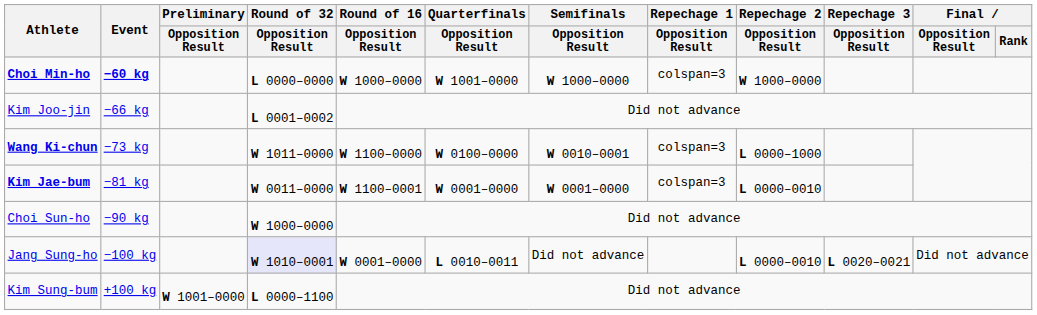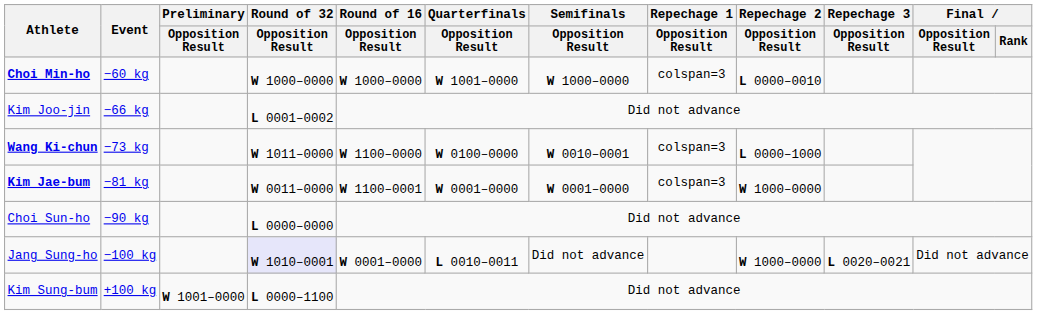(126, 75) bold -> (126, 75) normal
(292, 82) L 0000–0000 -> (292, 82) W 1000–0000
(780, 82) W 1000–0000 -> (780, 82) L 0000–0010
(780, 190) L 0000–0010 -> (780, 190) W 1000–0000
(292, 226) W 1000–0000 -> (292, 226) L 0000–0000
(780, 262) L 0000–0010 -> (780, 262) W 1000–0000
